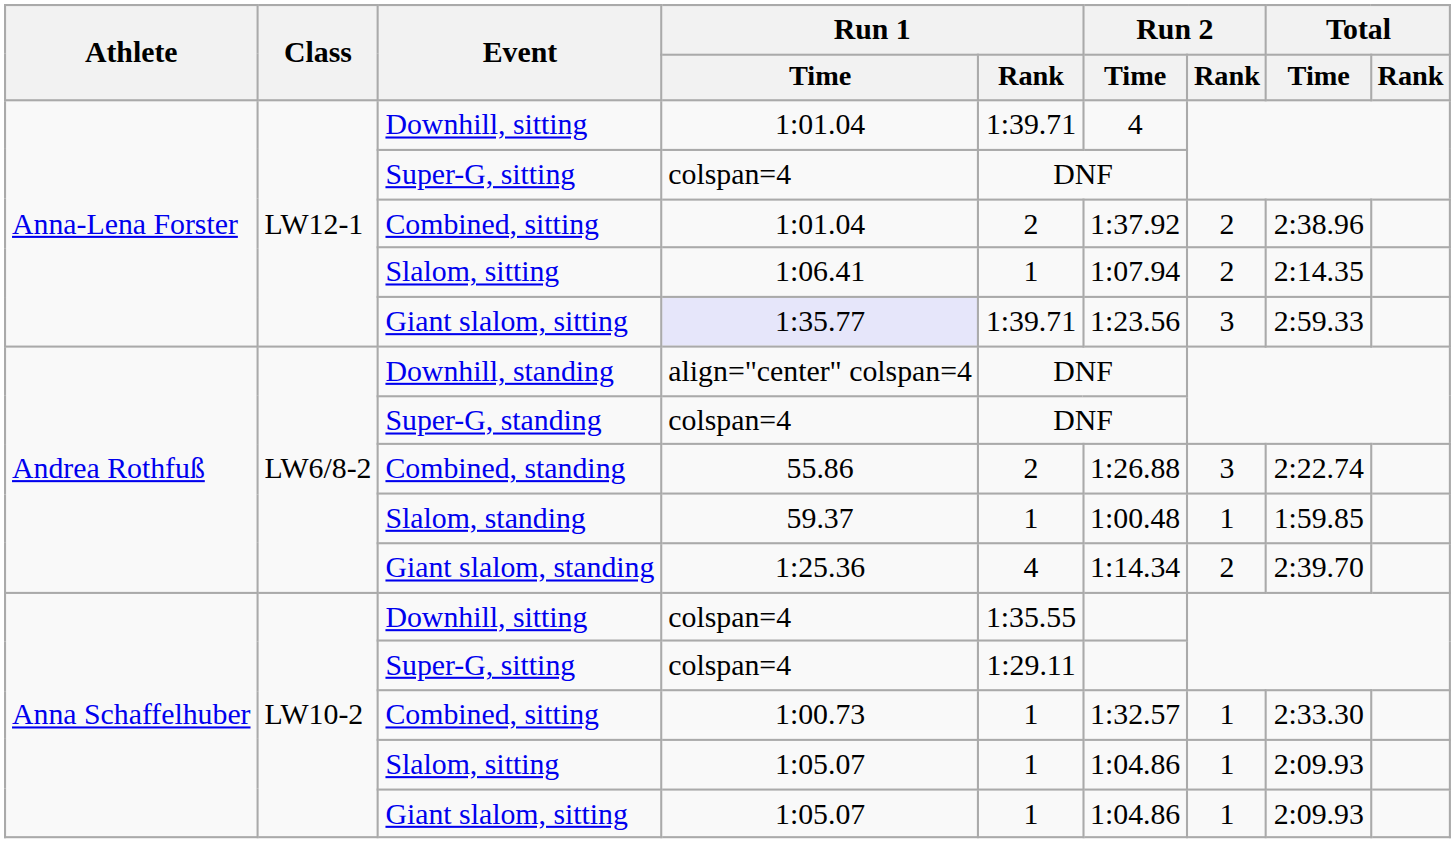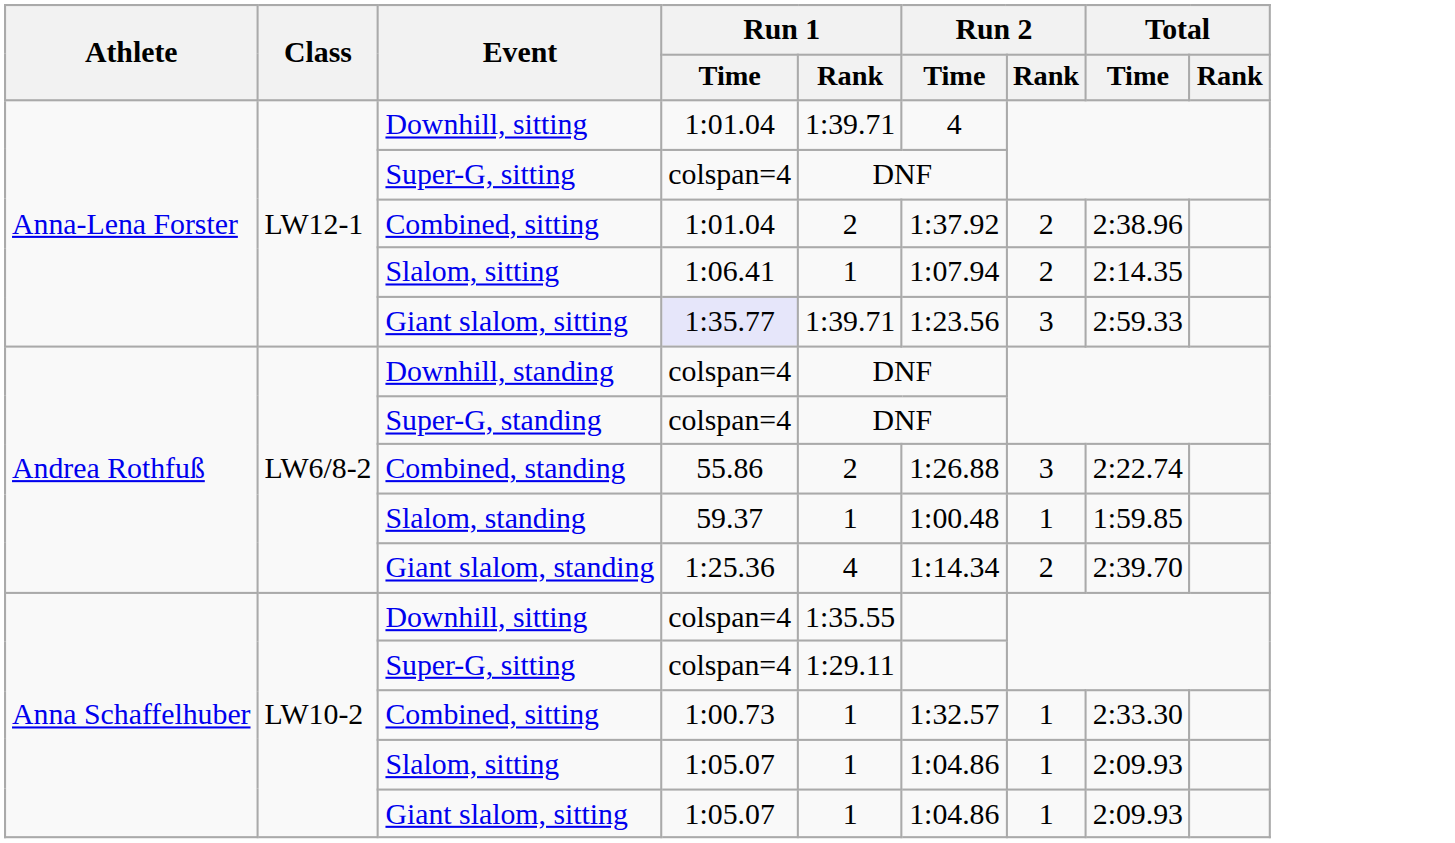(820, 370) align="center" colspan=4 -> (730, 370) colspan=4
